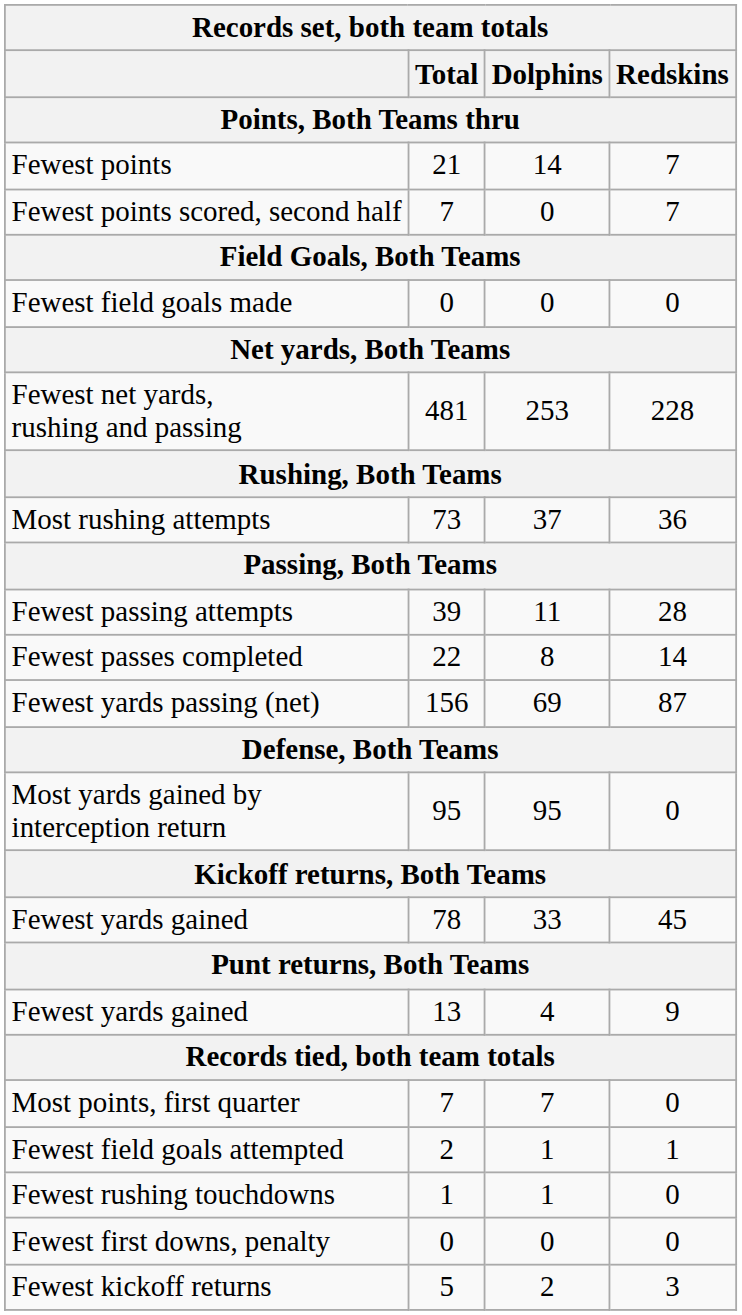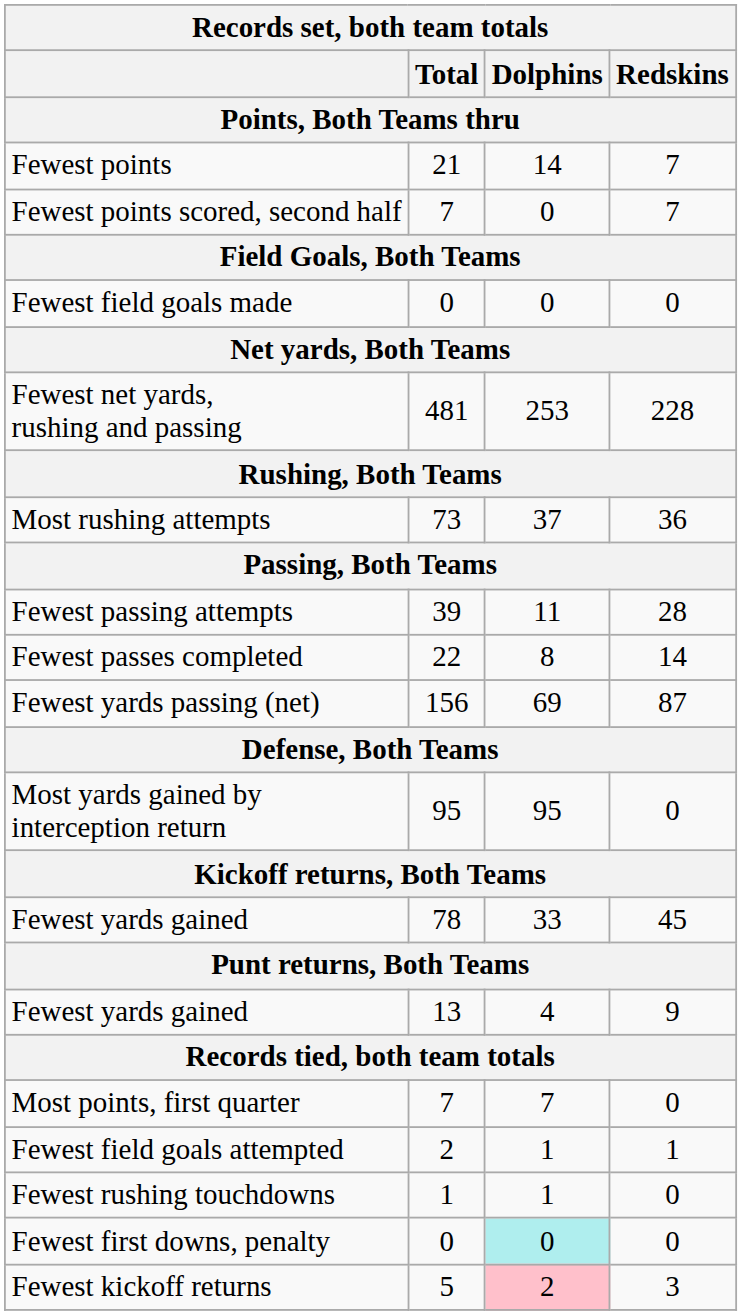(547, 1240) no background -> (547, 1240) paleturquoise background
(547, 1286) no background -> (547, 1286) pink background
